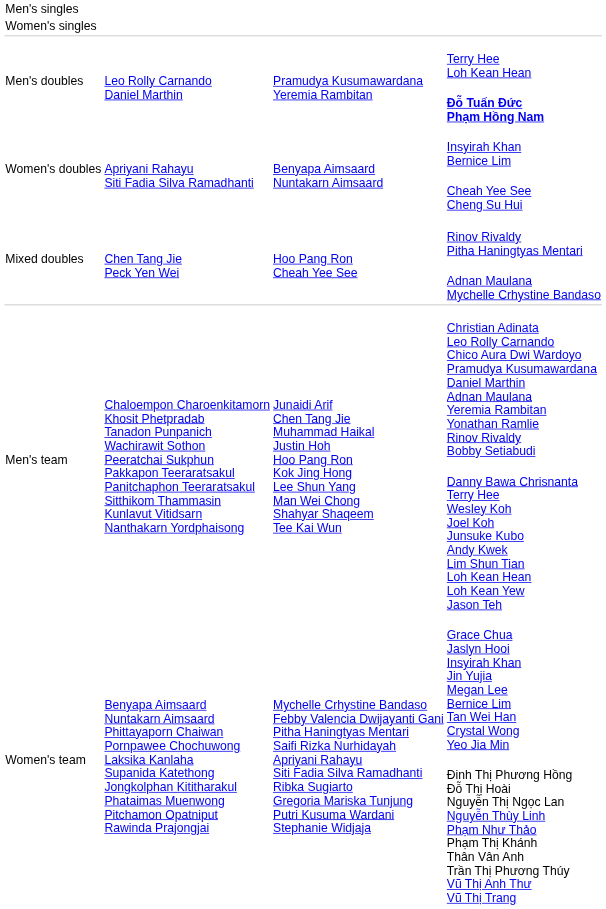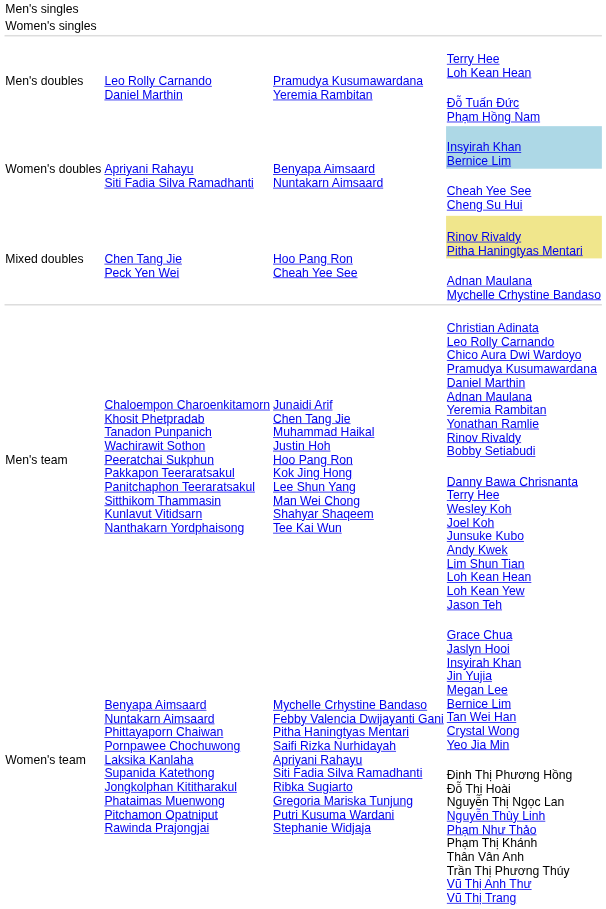(495, 110) bold -> (493, 110) normal
(484, 154) no background -> (484, 154) lightblue background
(515, 244) no background -> (515, 244) khaki background
